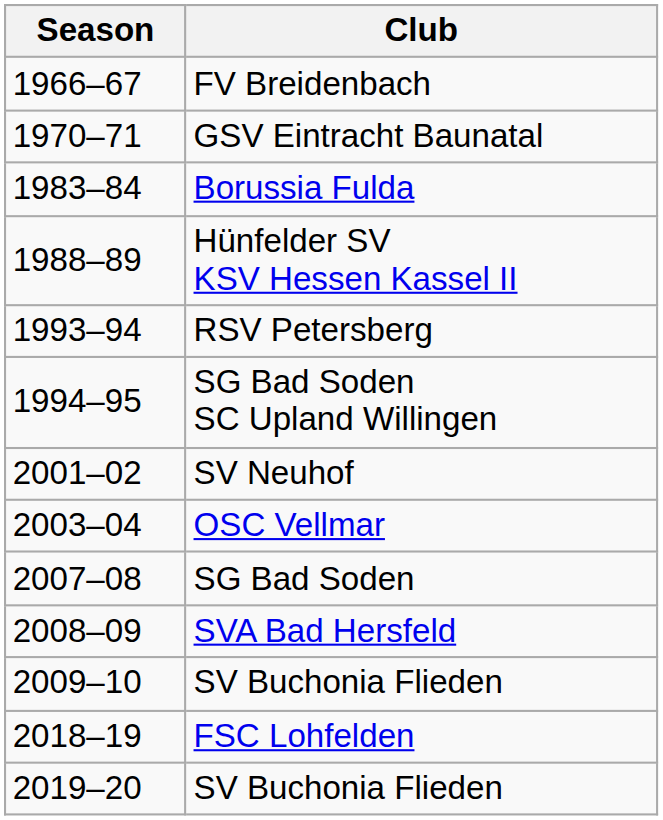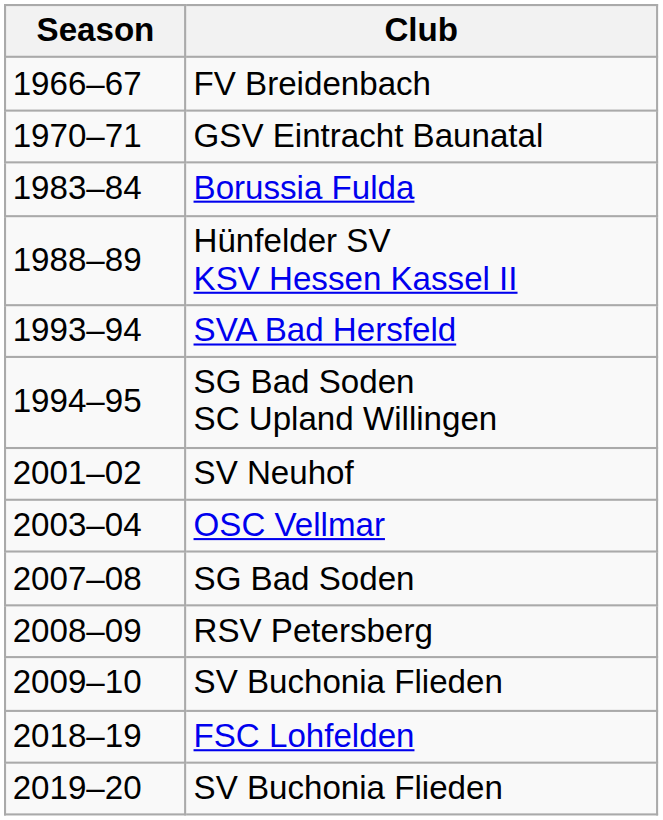(313, 330) RSV Petersberg -> (325, 330) SVA Bad Hersfeld
(325, 630) SVA Bad Hersfeld -> (313, 630) RSV Petersberg
